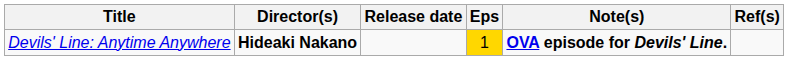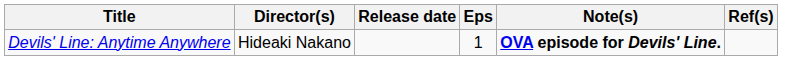(298, 42) bold -> (294, 42) normal
(484, 42) gold background -> (478, 42) no background
